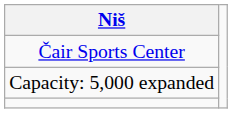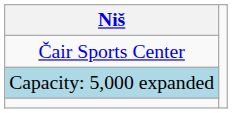(112, 82) no background -> (112, 82) lightblue background
